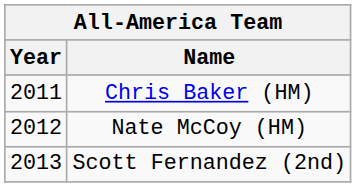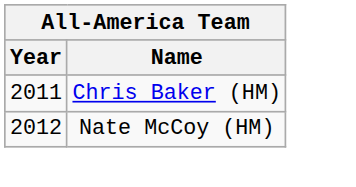- row: (209, 164)
